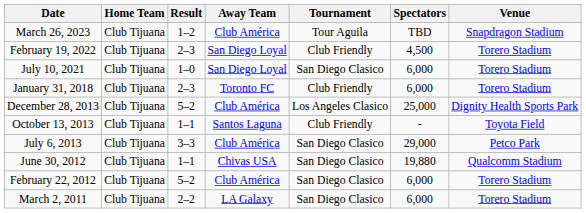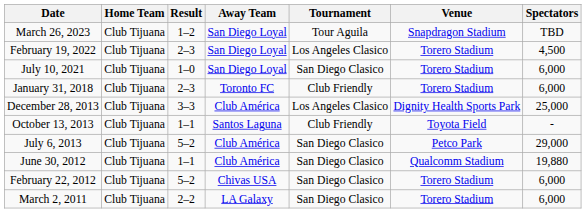columns swapped: (515, 13) <-> (420, 13)
(247, 32) Club América -> (247, 32) San Diego Loyal
(340, 50) Club Friendly -> (340, 50) Los Angeles Clasico
(186, 106) 5–2 -> (186, 106) 3–3
(186, 143) 3–3 -> (186, 143) 5–2
(247, 161) Chivas USA -> (247, 161) Club América
(247, 180) Club América -> (247, 180) Chivas USA
